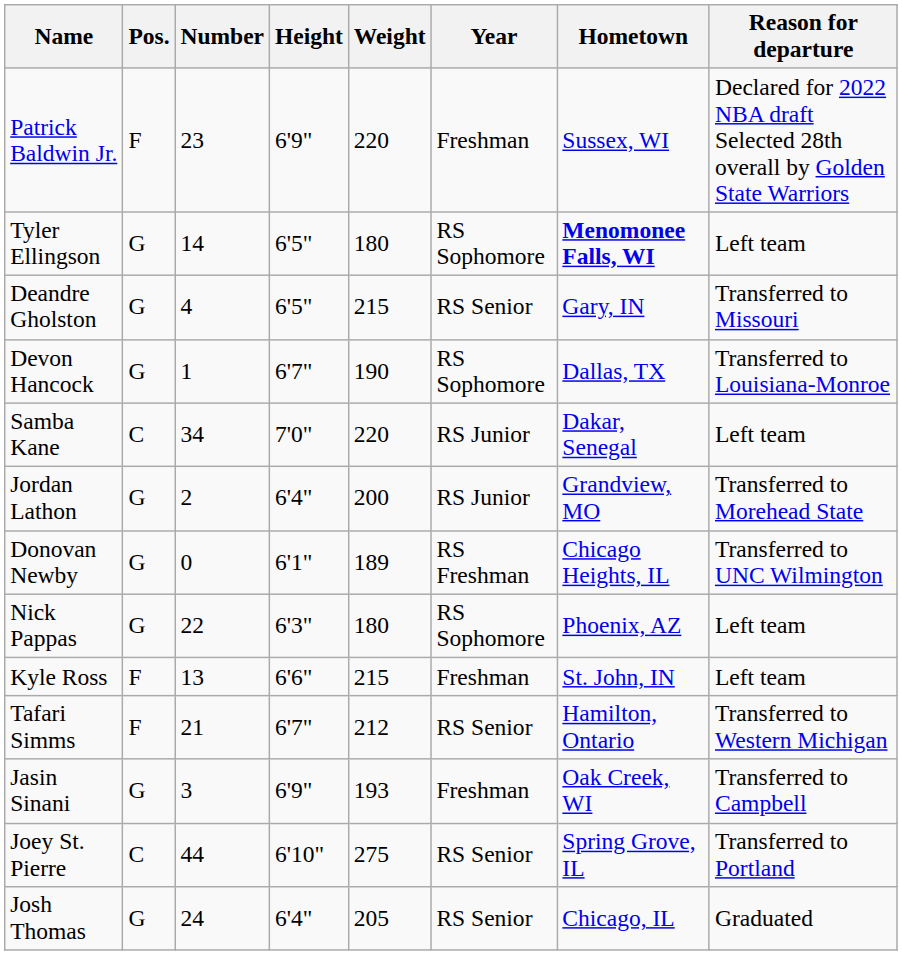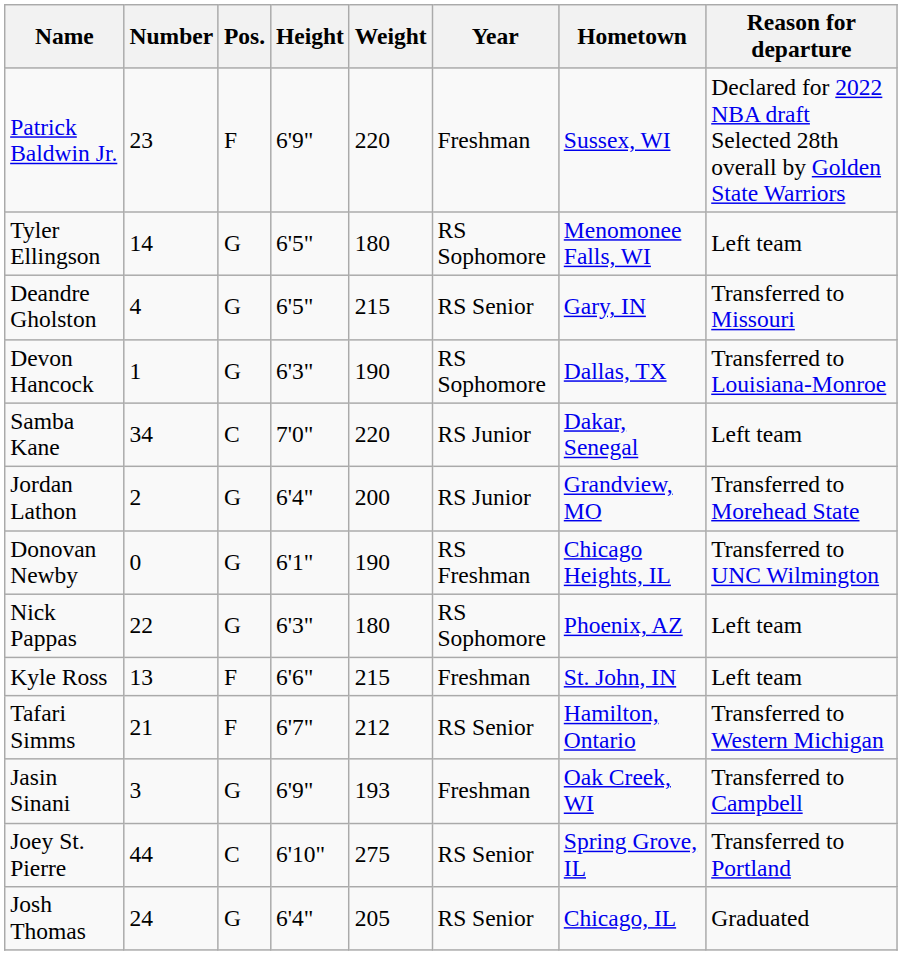columns swapped: (222, 36) <-> (149, 36)
(624, 243) bold -> (623, 243) normal
(294, 370) 6'7" -> (295, 370) 6'3"
(371, 562) 189 -> (372, 562) 190
